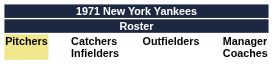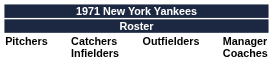(26, 41) khaki background -> (26, 41) no background
